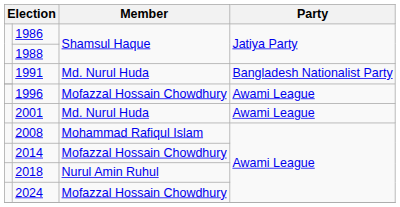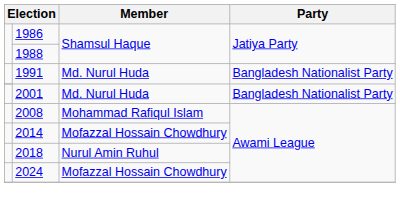- row: (29, 93)
(274, 113) Awami League -> (313, 93) Bangladesh Nationalist Party
